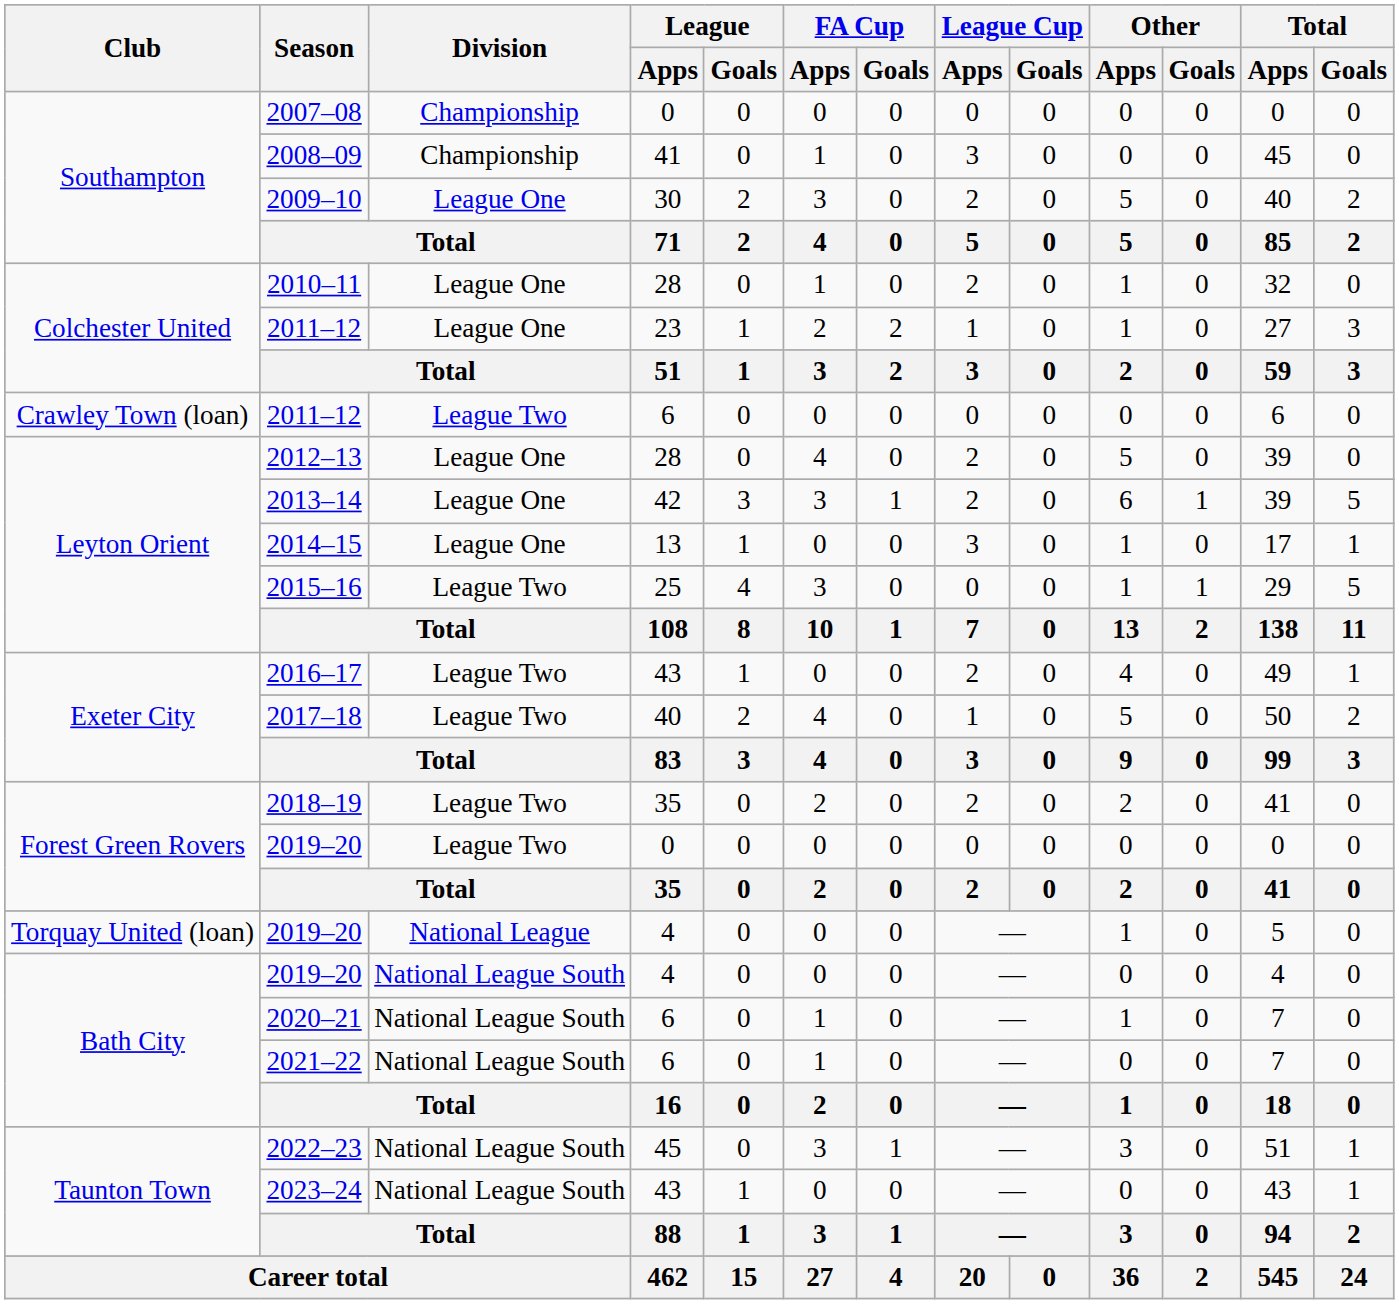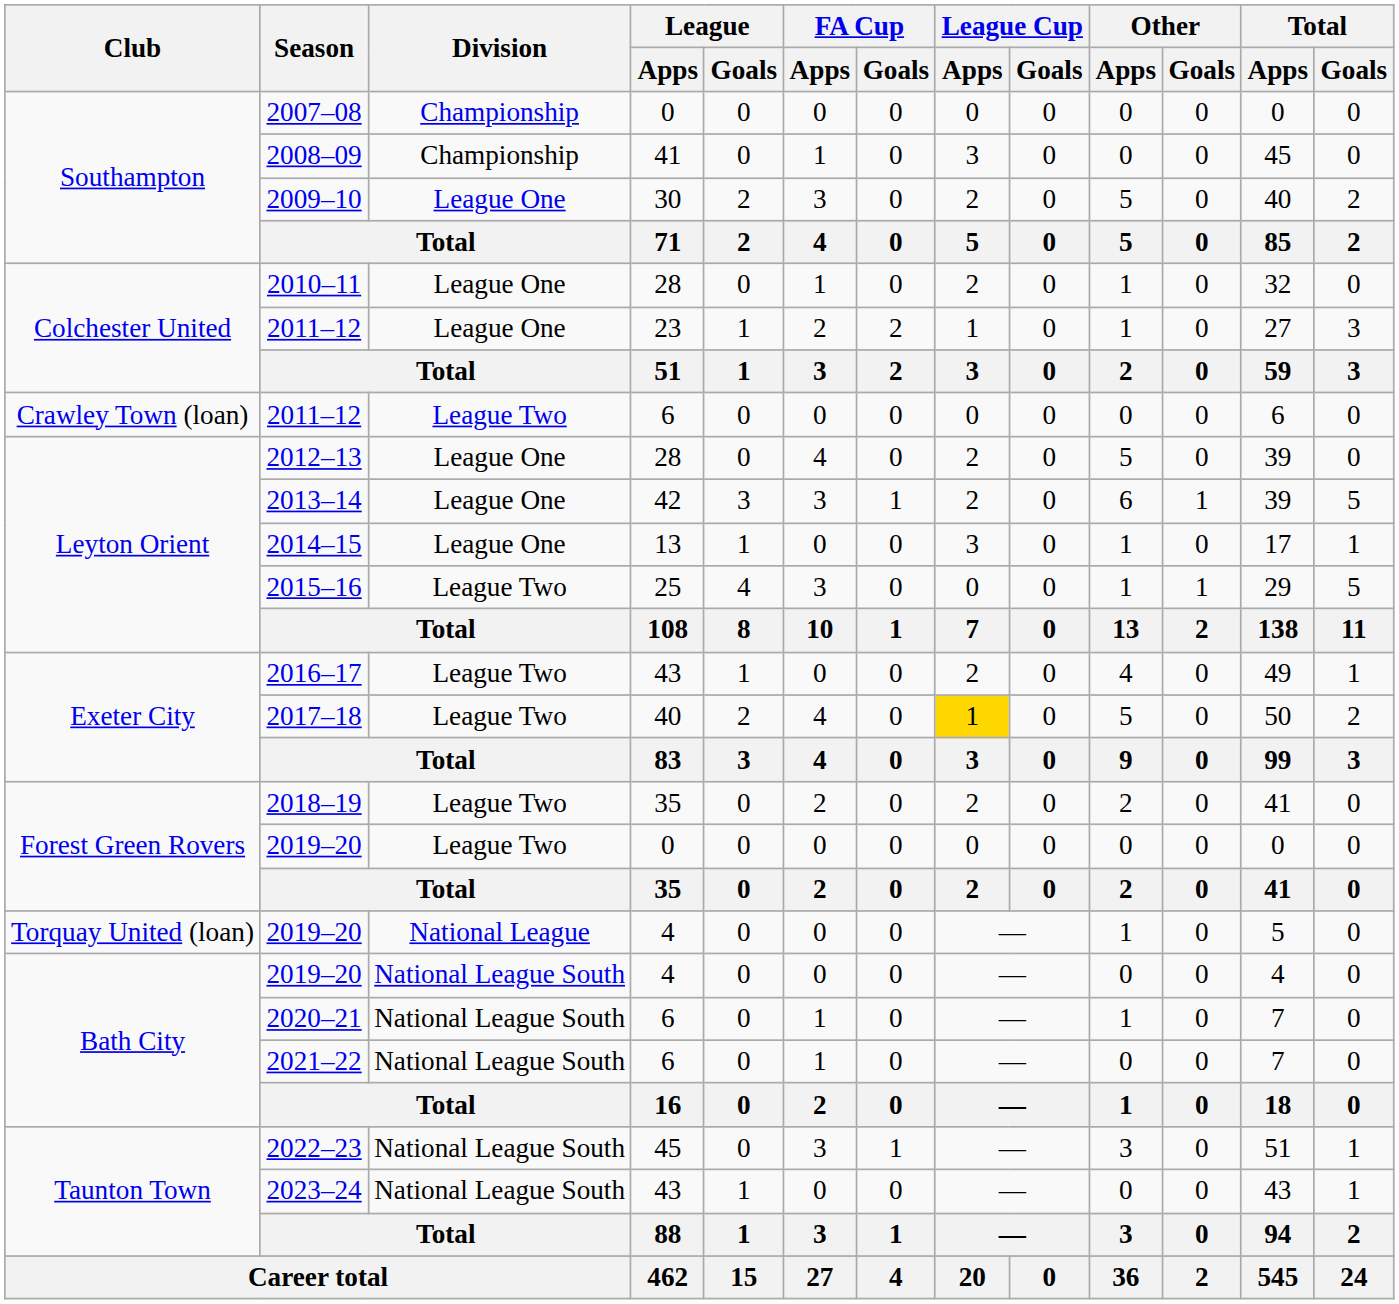(972, 716) no background -> (972, 716) gold background
